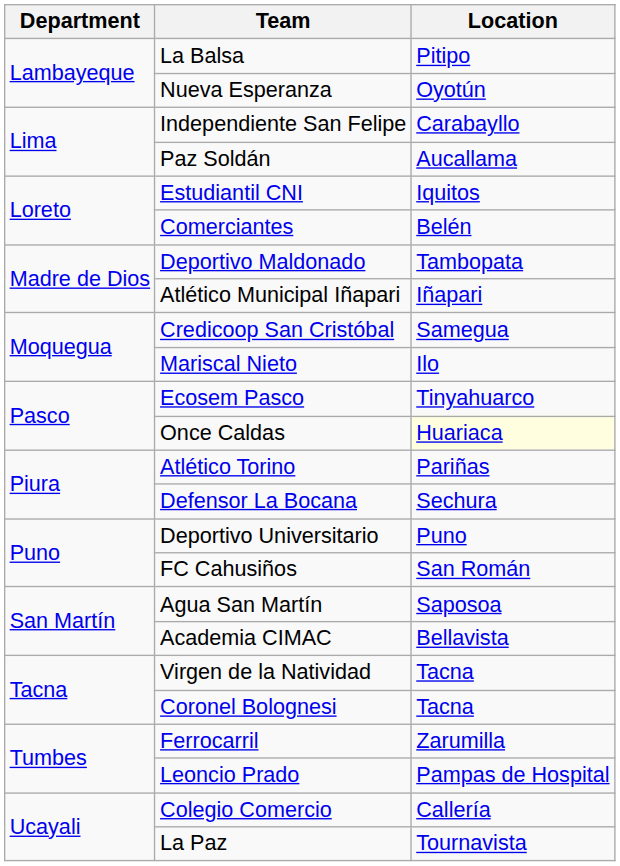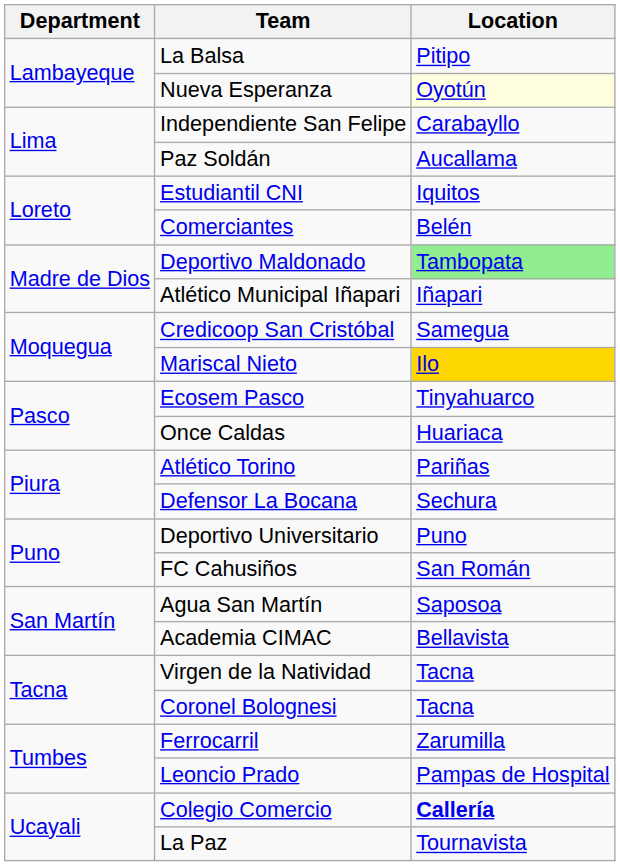(451, 90) no background -> (451, 90) lightyellow background
(470, 261) no background -> (470, 261) lightgreen background
(428, 364) no background -> (428, 364) gold background
(459, 432) lightyellow background -> (459, 432) no background
(453, 809) normal -> (455, 809) bold
